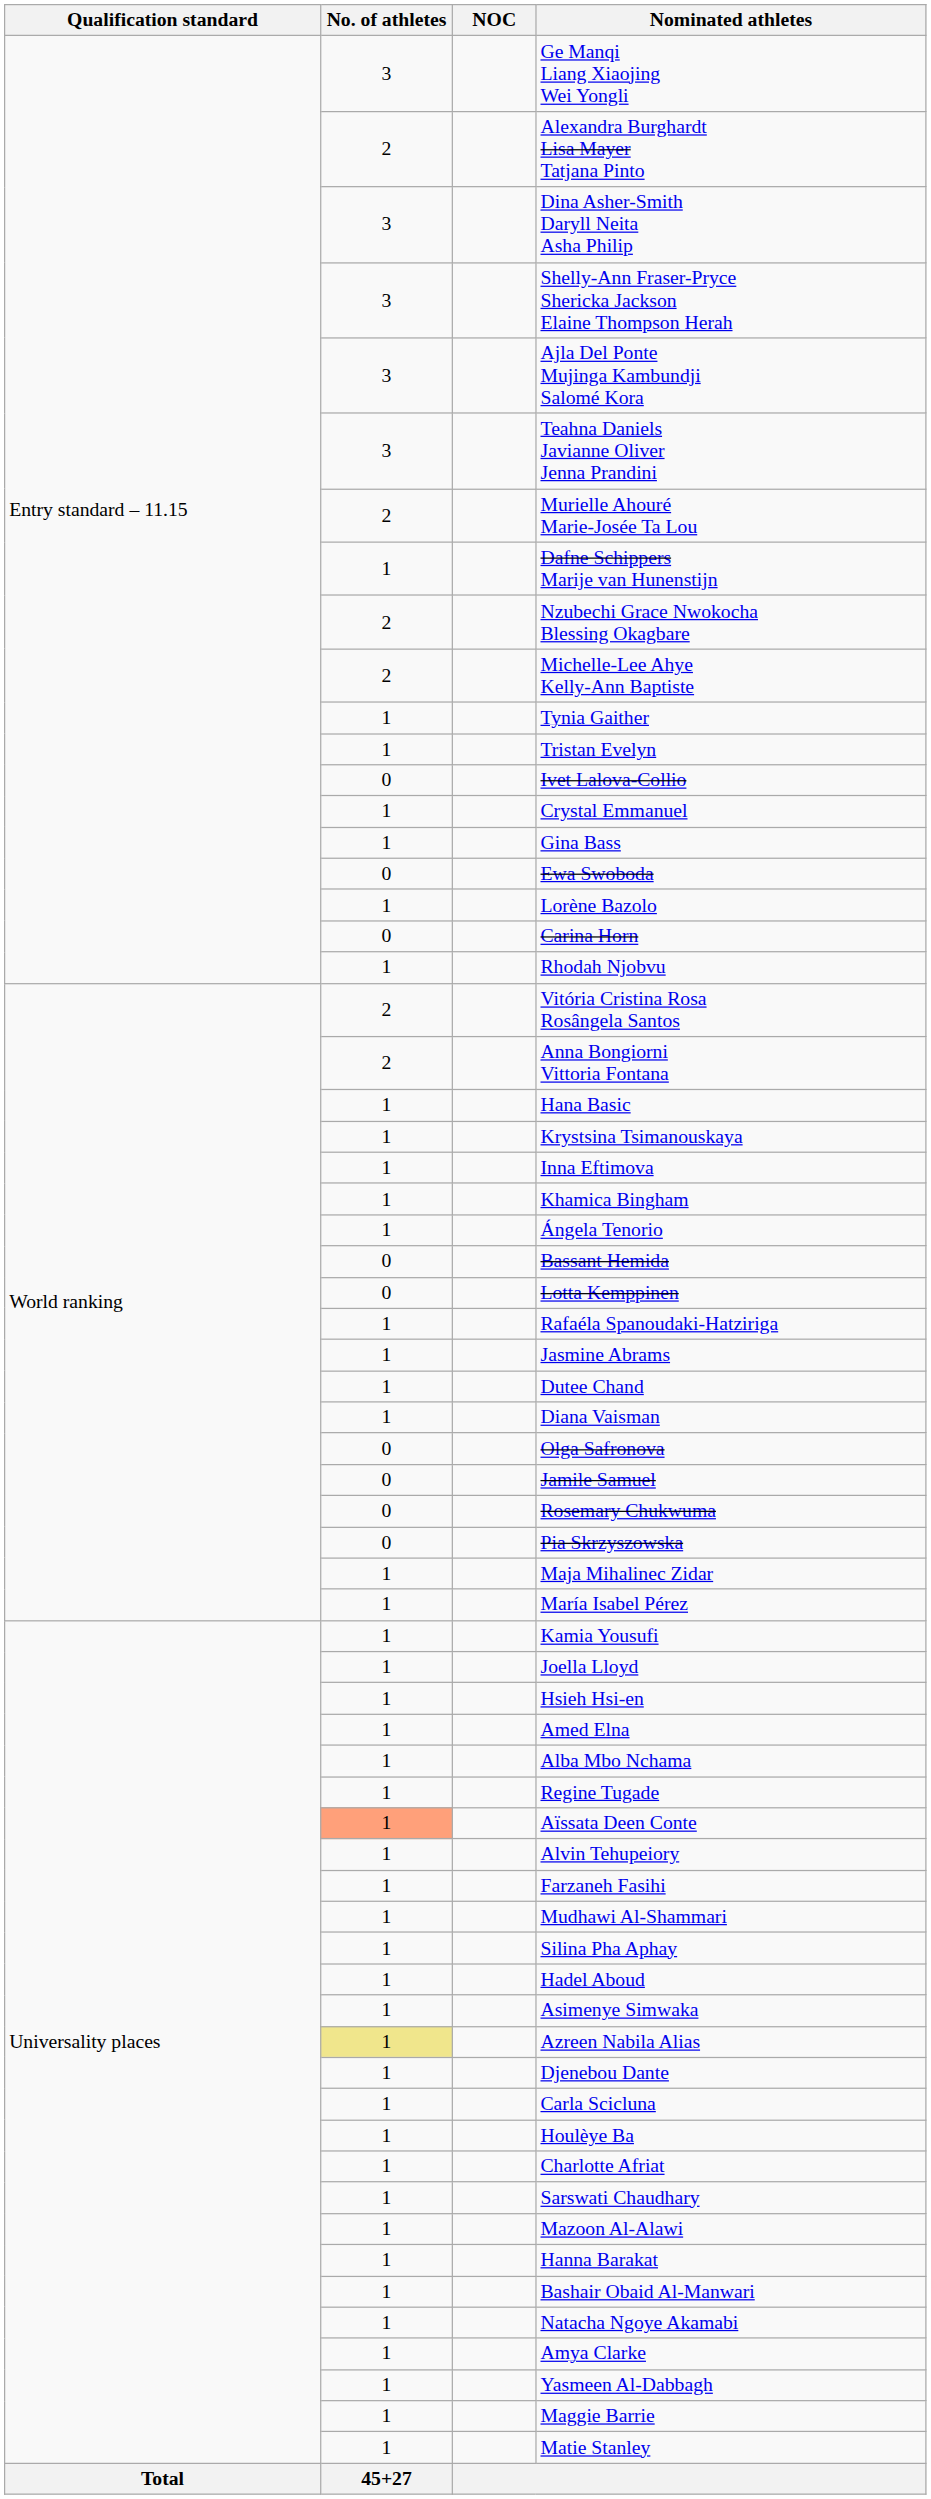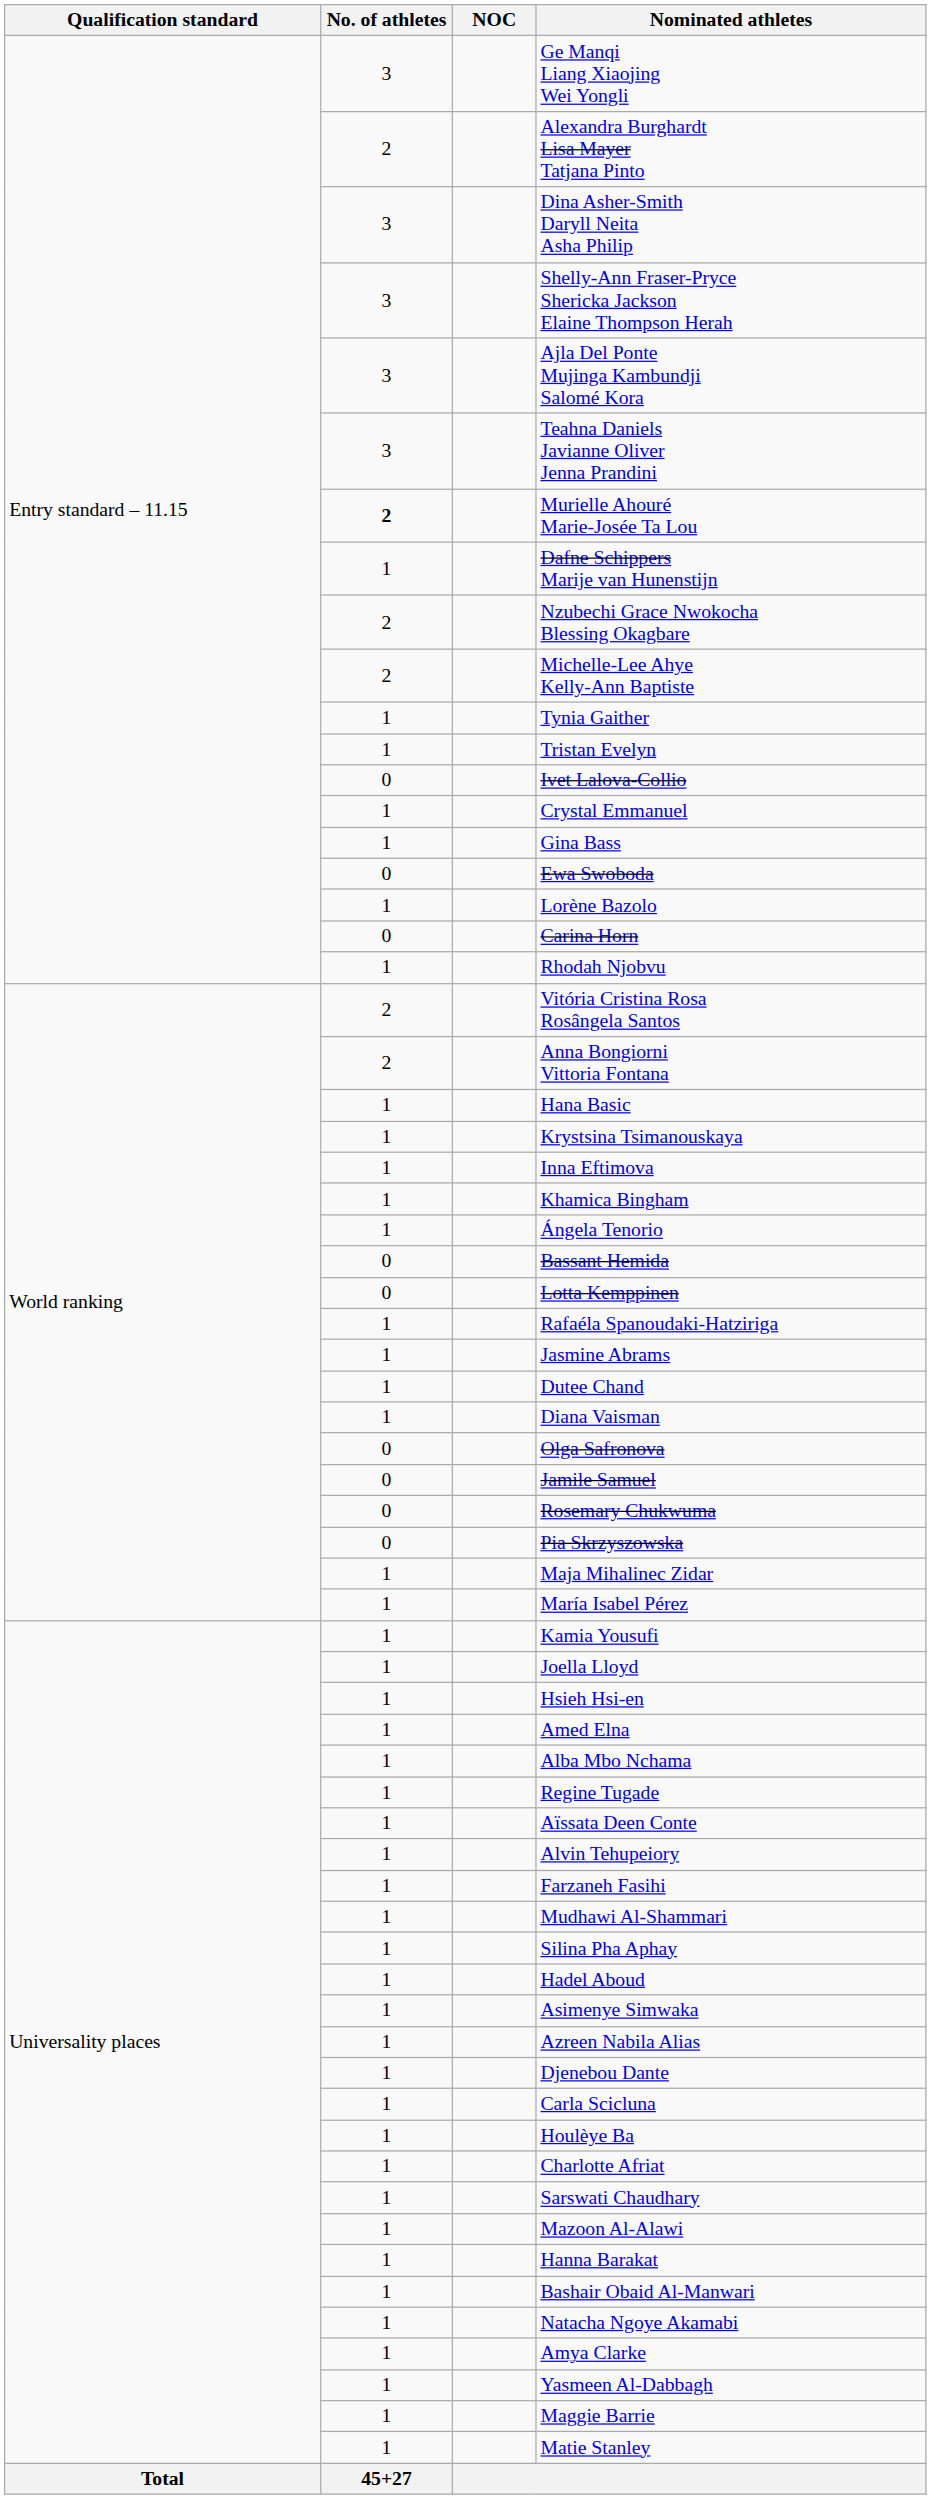(386, 515) normal -> (386, 515) bold
(386, 1823) lightsalmon background -> (386, 1823) no background
(386, 2041) khaki background -> (386, 2041) no background
